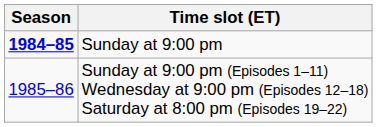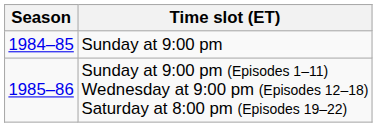(41, 44) bold -> (41, 44) normal
